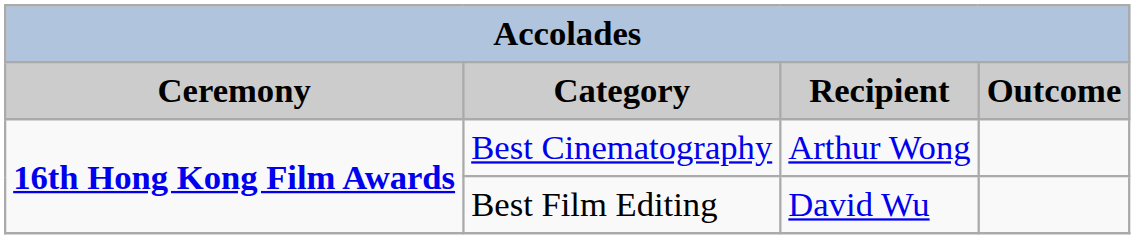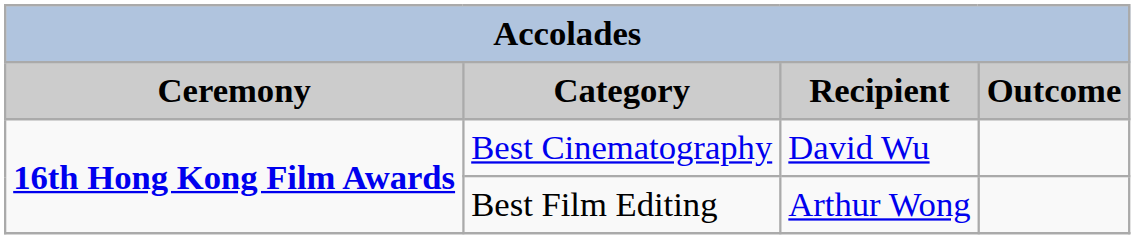(879, 147) Arthur Wong -> (859, 147) David Wu
(859, 204) David Wu -> (879, 204) Arthur Wong
